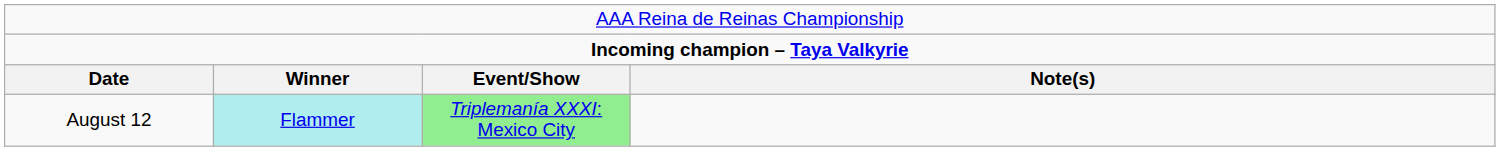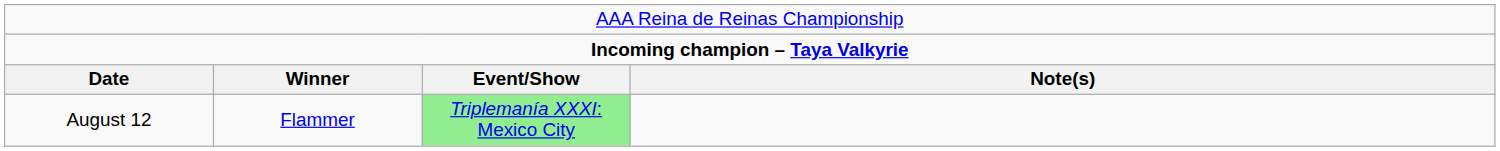(318, 119) paleturquoise background -> (318, 119) no background
